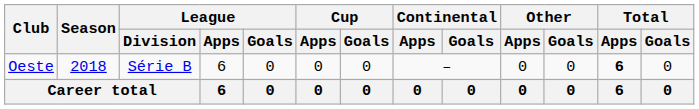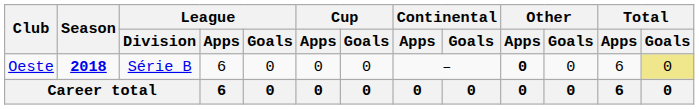(88, 67) normal -> (88, 67) bold
(523, 67) normal -> (523, 67) bold
(619, 67) bold -> (619, 67) normal
(668, 67) no background -> (668, 67) khaki background
